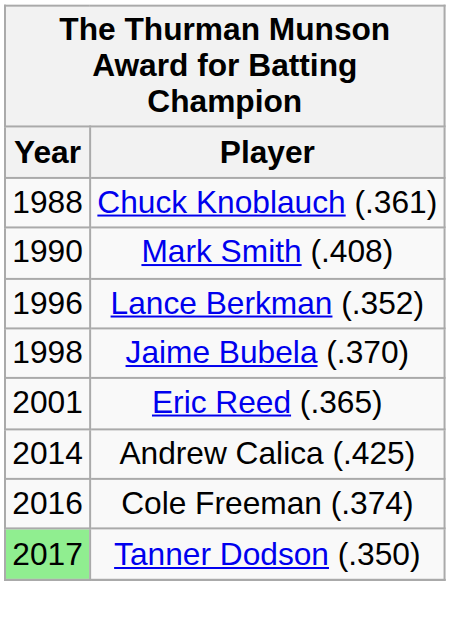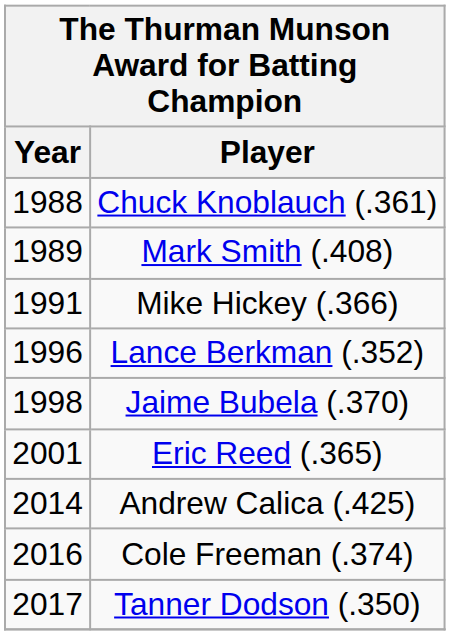(48, 252) 1990 -> (48, 252) 1989
+ row: (267, 302)
(48, 553) lightgreen background -> (48, 604) no background
